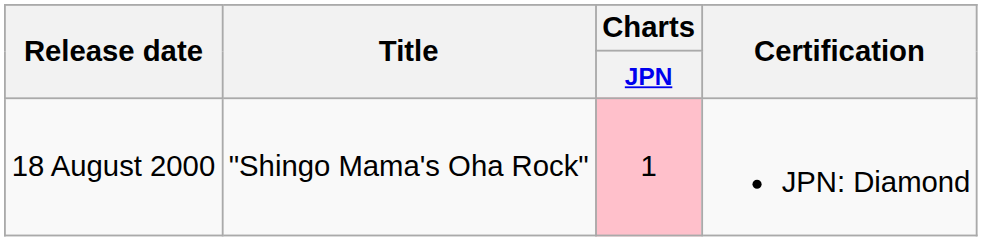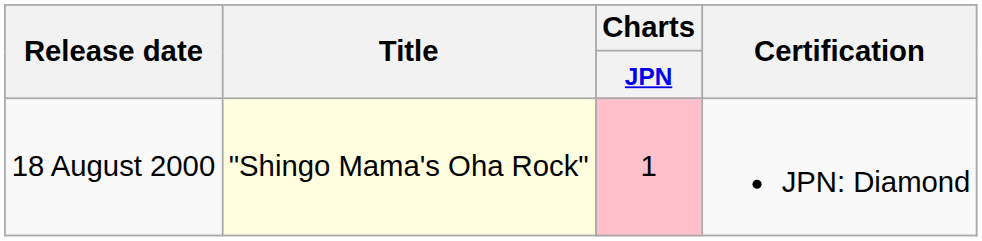(409, 166) no background -> (409, 166) lightyellow background
